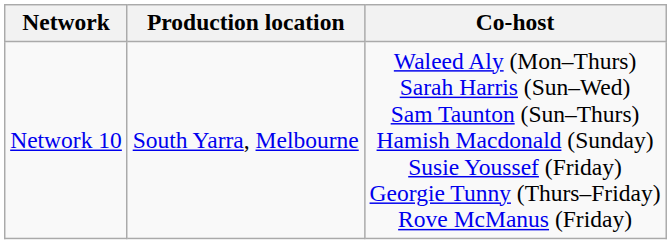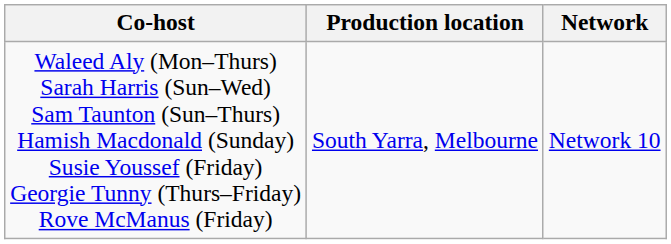columns swapped: (515, 23) <-> (66, 23)
